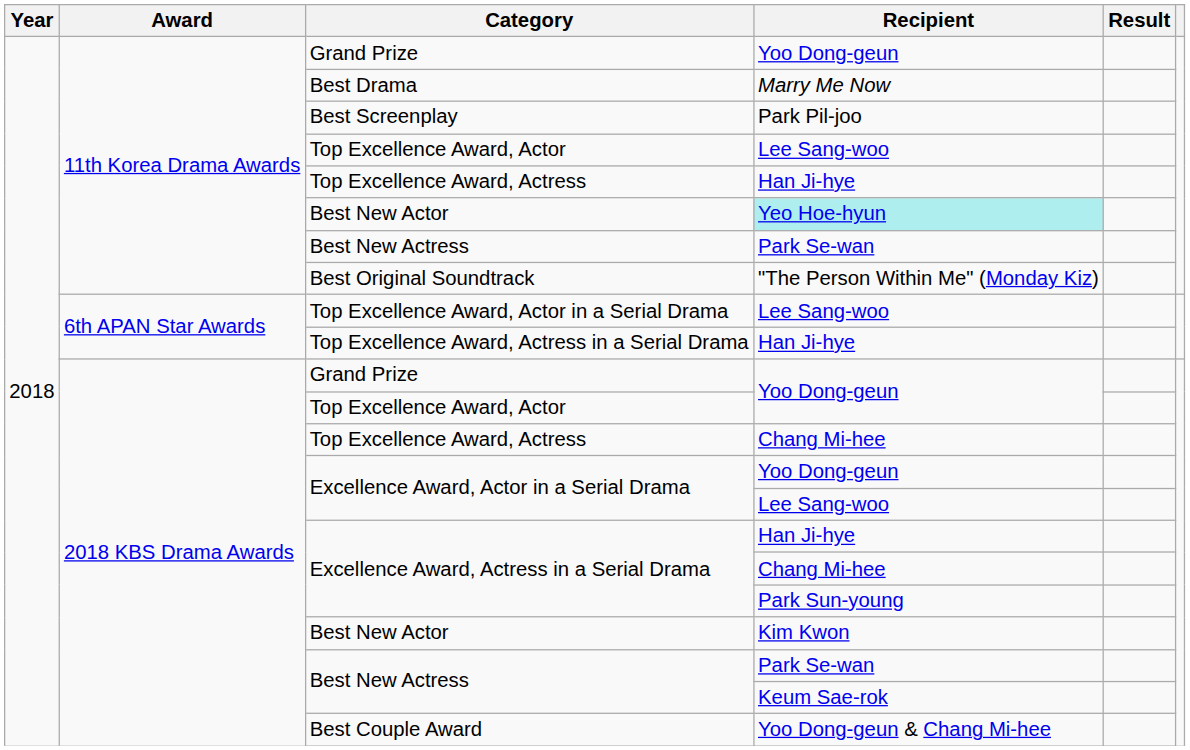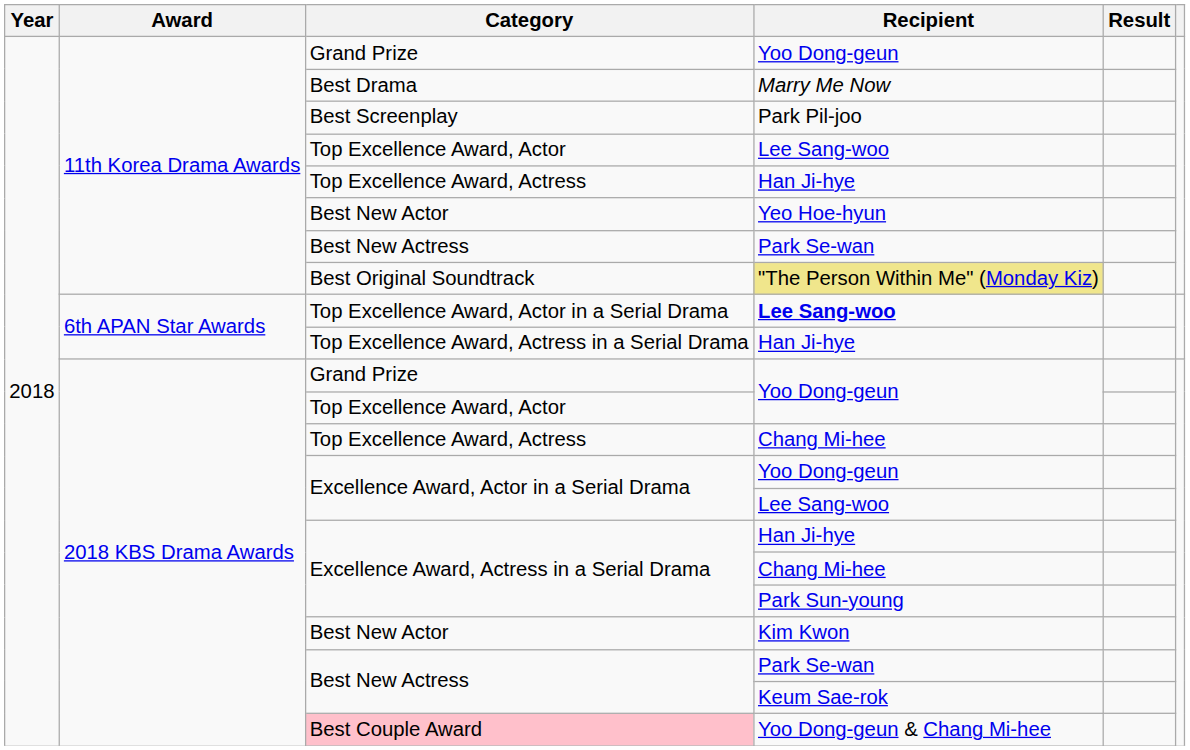(822, 213) paleturquoise background -> (822, 213) no background
(928, 278) no background -> (928, 278) khaki background
(824, 310) normal -> (827, 310) bold
(396, 729) no background -> (396, 729) pink background
